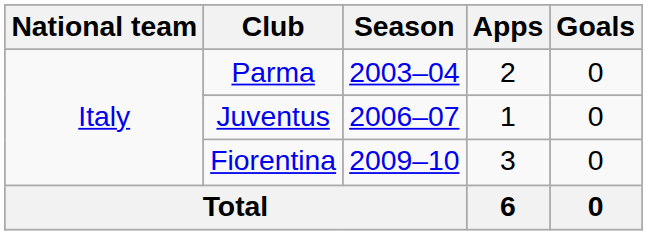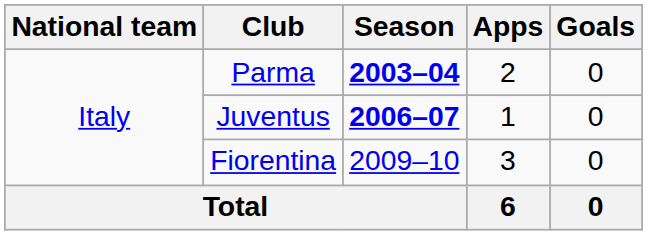(404, 71) normal -> (404, 71) bold
(404, 116) normal -> (404, 116) bold
